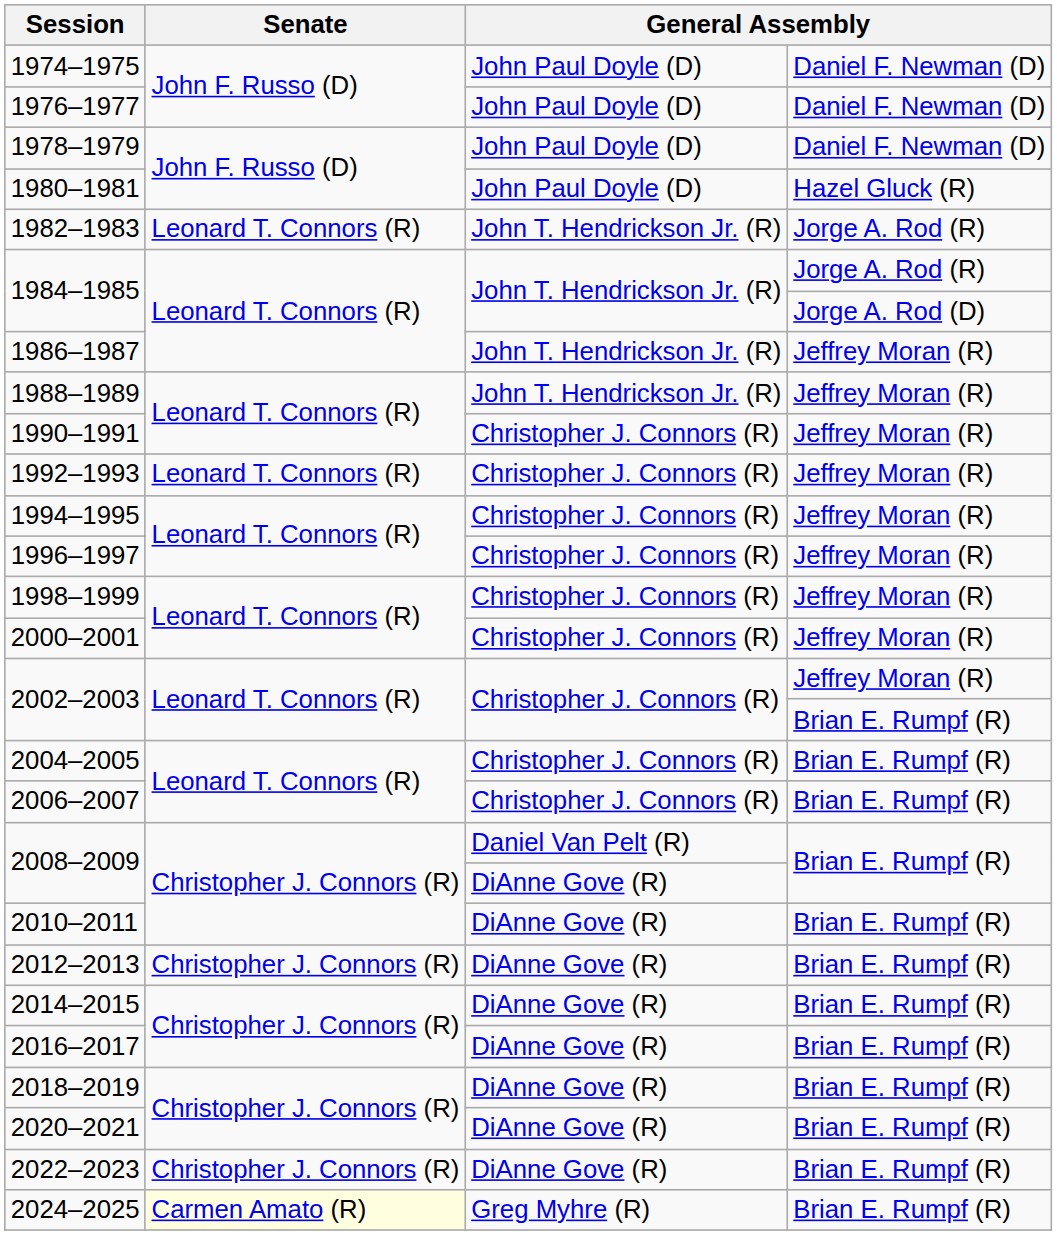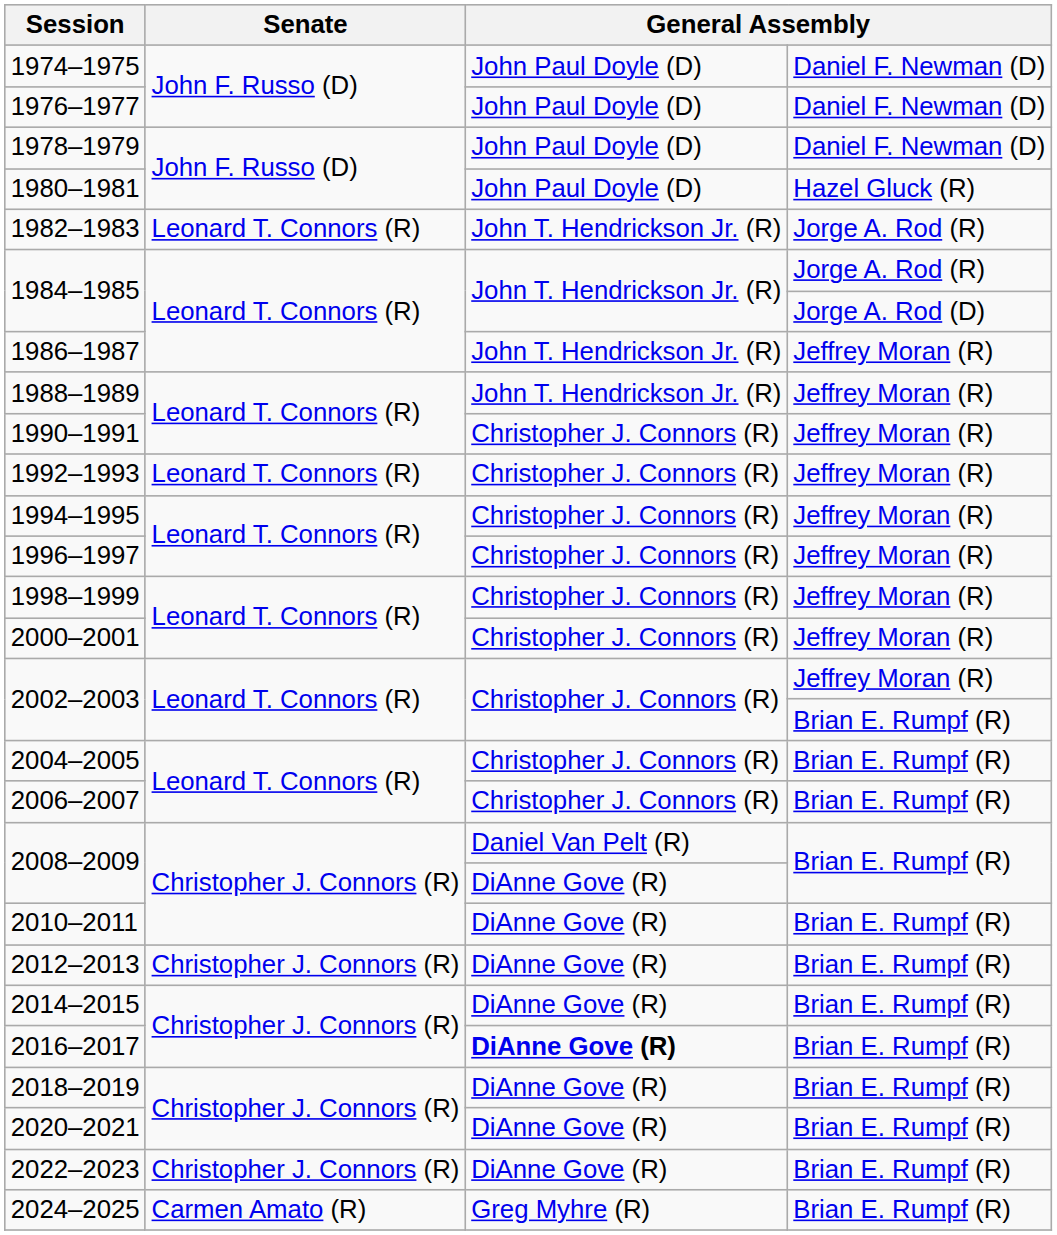(569, 1046) normal -> (574, 1046) bold
(259, 1209) lightyellow background -> (259, 1209) no background
